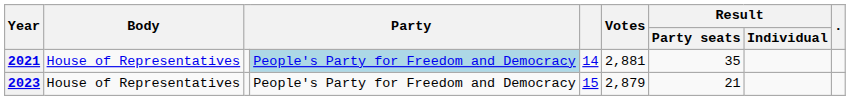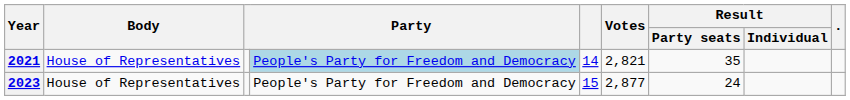(625, 61) 2,881 -> (625, 61) 2,821
(625, 83) 2,879 -> (625, 83) 2,877
(732, 83) 21 -> (732, 83) 24
